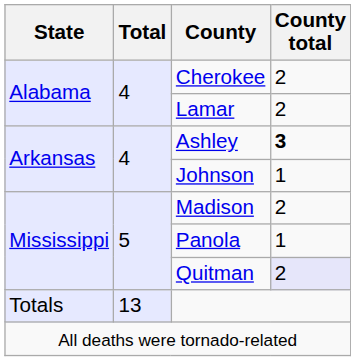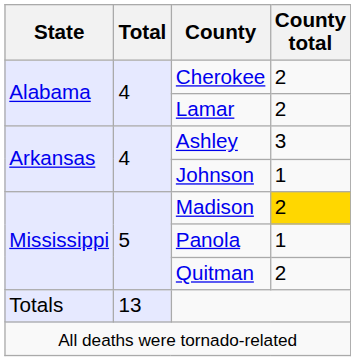(281, 142) bold -> (281, 142) normal
(281, 207) no background -> (281, 207) gold background
(281, 273) lavender background -> (281, 273) no background
